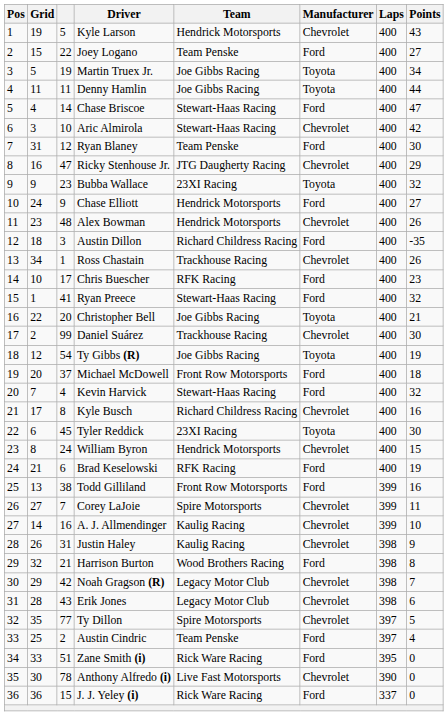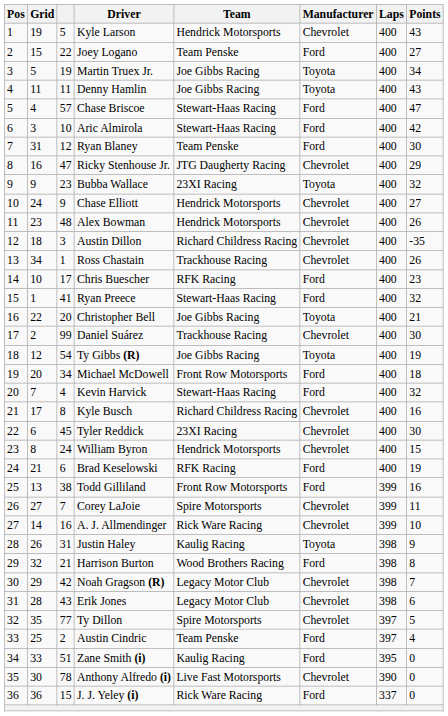(415, 89) 44 -> (415, 89) 43
(66, 108) 14 -> (66, 108) 57
(326, 127) Chevrolet -> (314, 127) Ford
(314, 203) Ford -> (326, 203) Chevrolet
(314, 240) Ford -> (326, 240) Chevrolet
(66, 373) 37 -> (66, 373) 34
(319, 430) Toyota -> (326, 430) Chevrolet
(211, 524) Kaulig Racing -> (219, 524) Rick Ware Racing
(326, 543) Chevrolet -> (319, 543) Toyota
(219, 657) Rick Ware Racing -> (211, 657) Kaulig Racing
